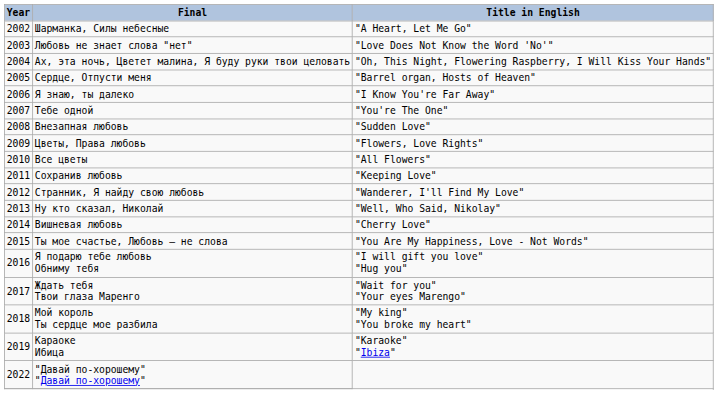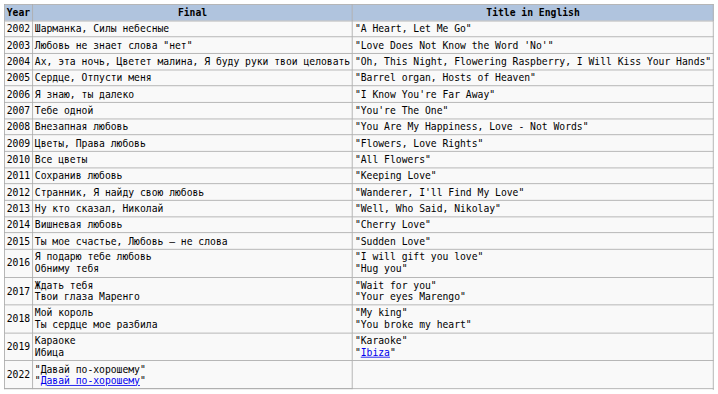(393, 126) "Sudden Love" -> (472, 126) "You Are My Happiness, Love - Not Words"
(472, 241) "You Are My Happiness, Love - Not Words" -> (393, 241) "Sudden Love"
